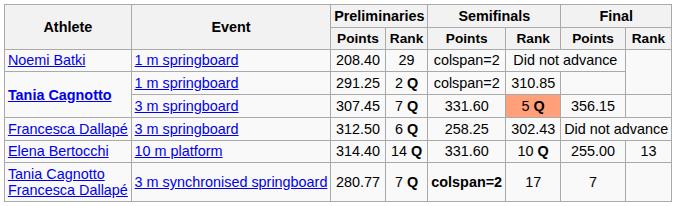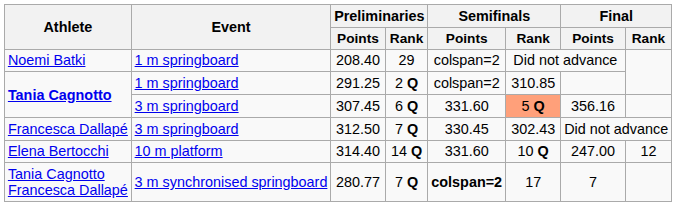(407, 106) 7 Q -> (407, 106) 6 Q
(593, 106) 356.15 -> (593, 106) 356.16
(407, 129) 6 Q -> (407, 129) 7 Q
(467, 129) 258.25 -> (467, 129) 330.45
(593, 151) 255.00 -> (593, 151) 247.00
(648, 151) 13 -> (648, 151) 12
